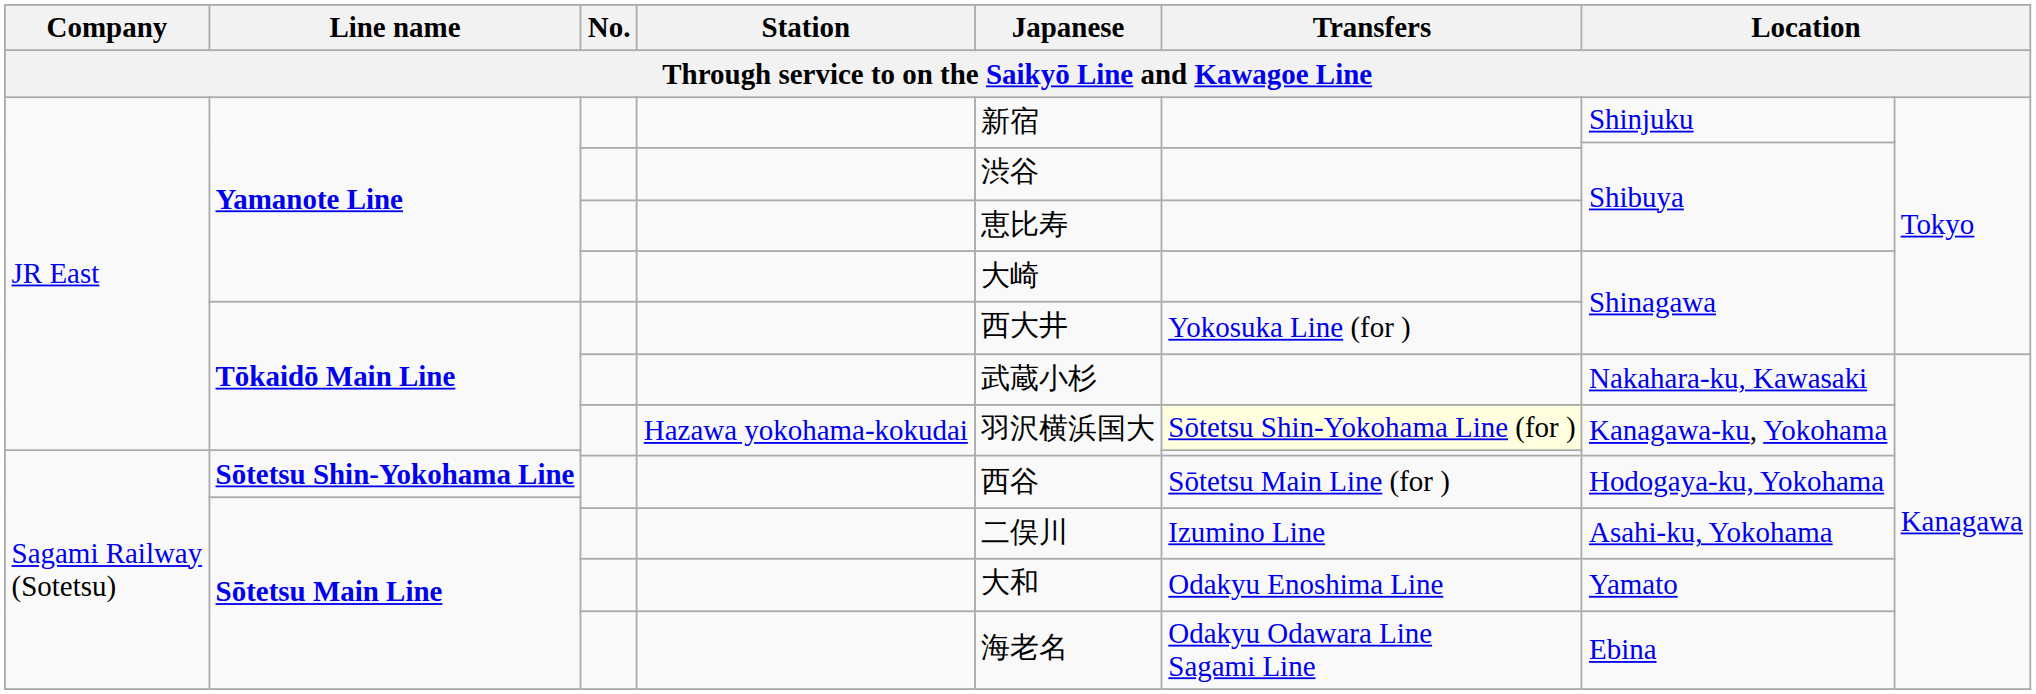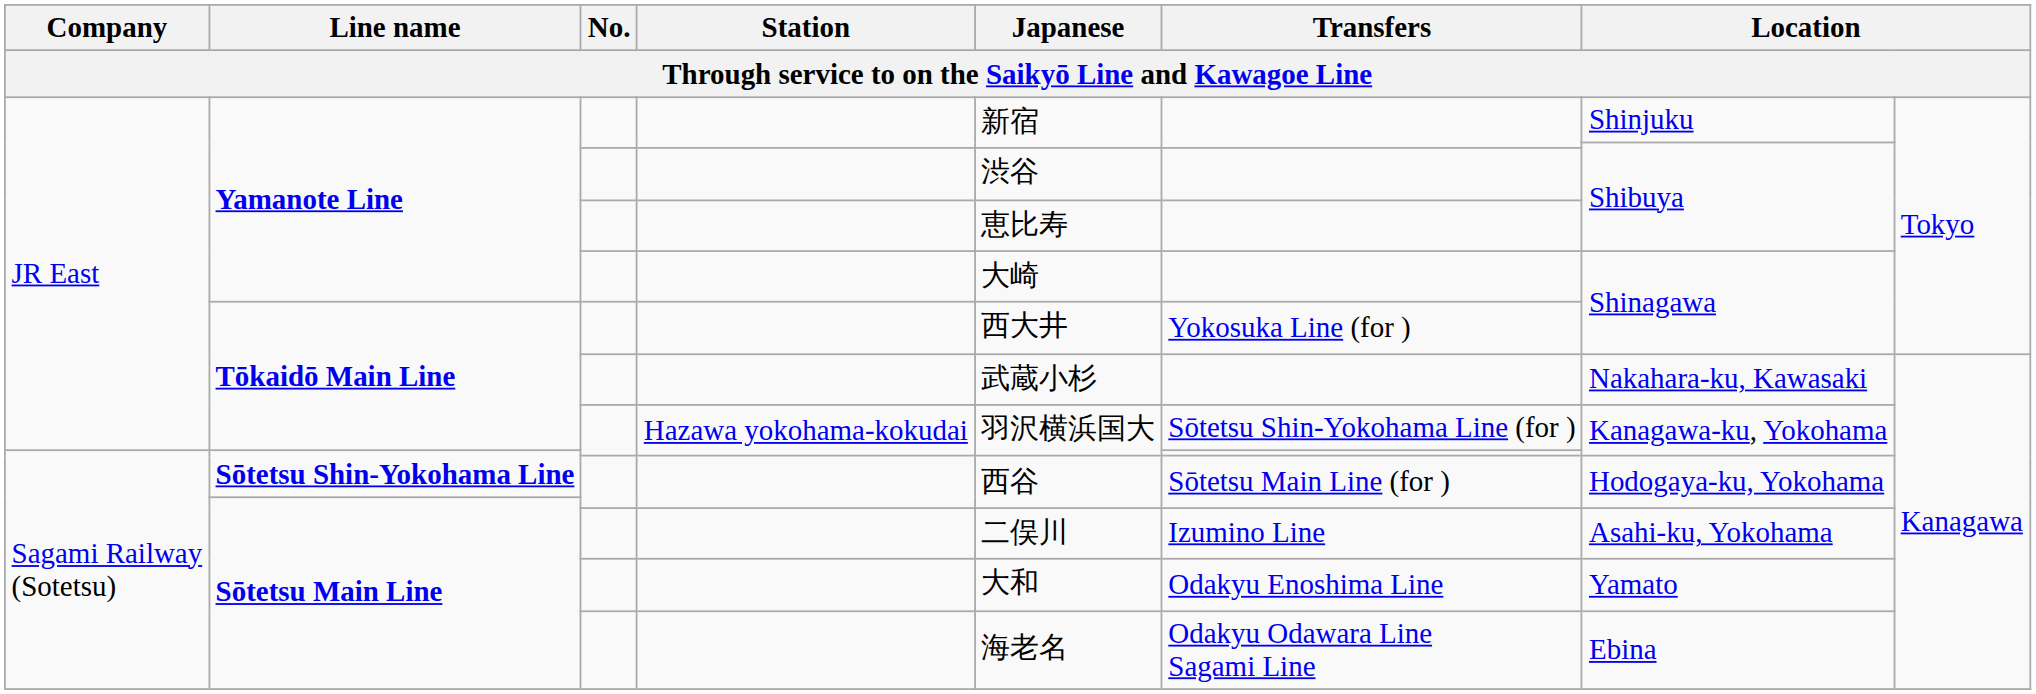(1372, 427) lightyellow background -> (1372, 427) no background
